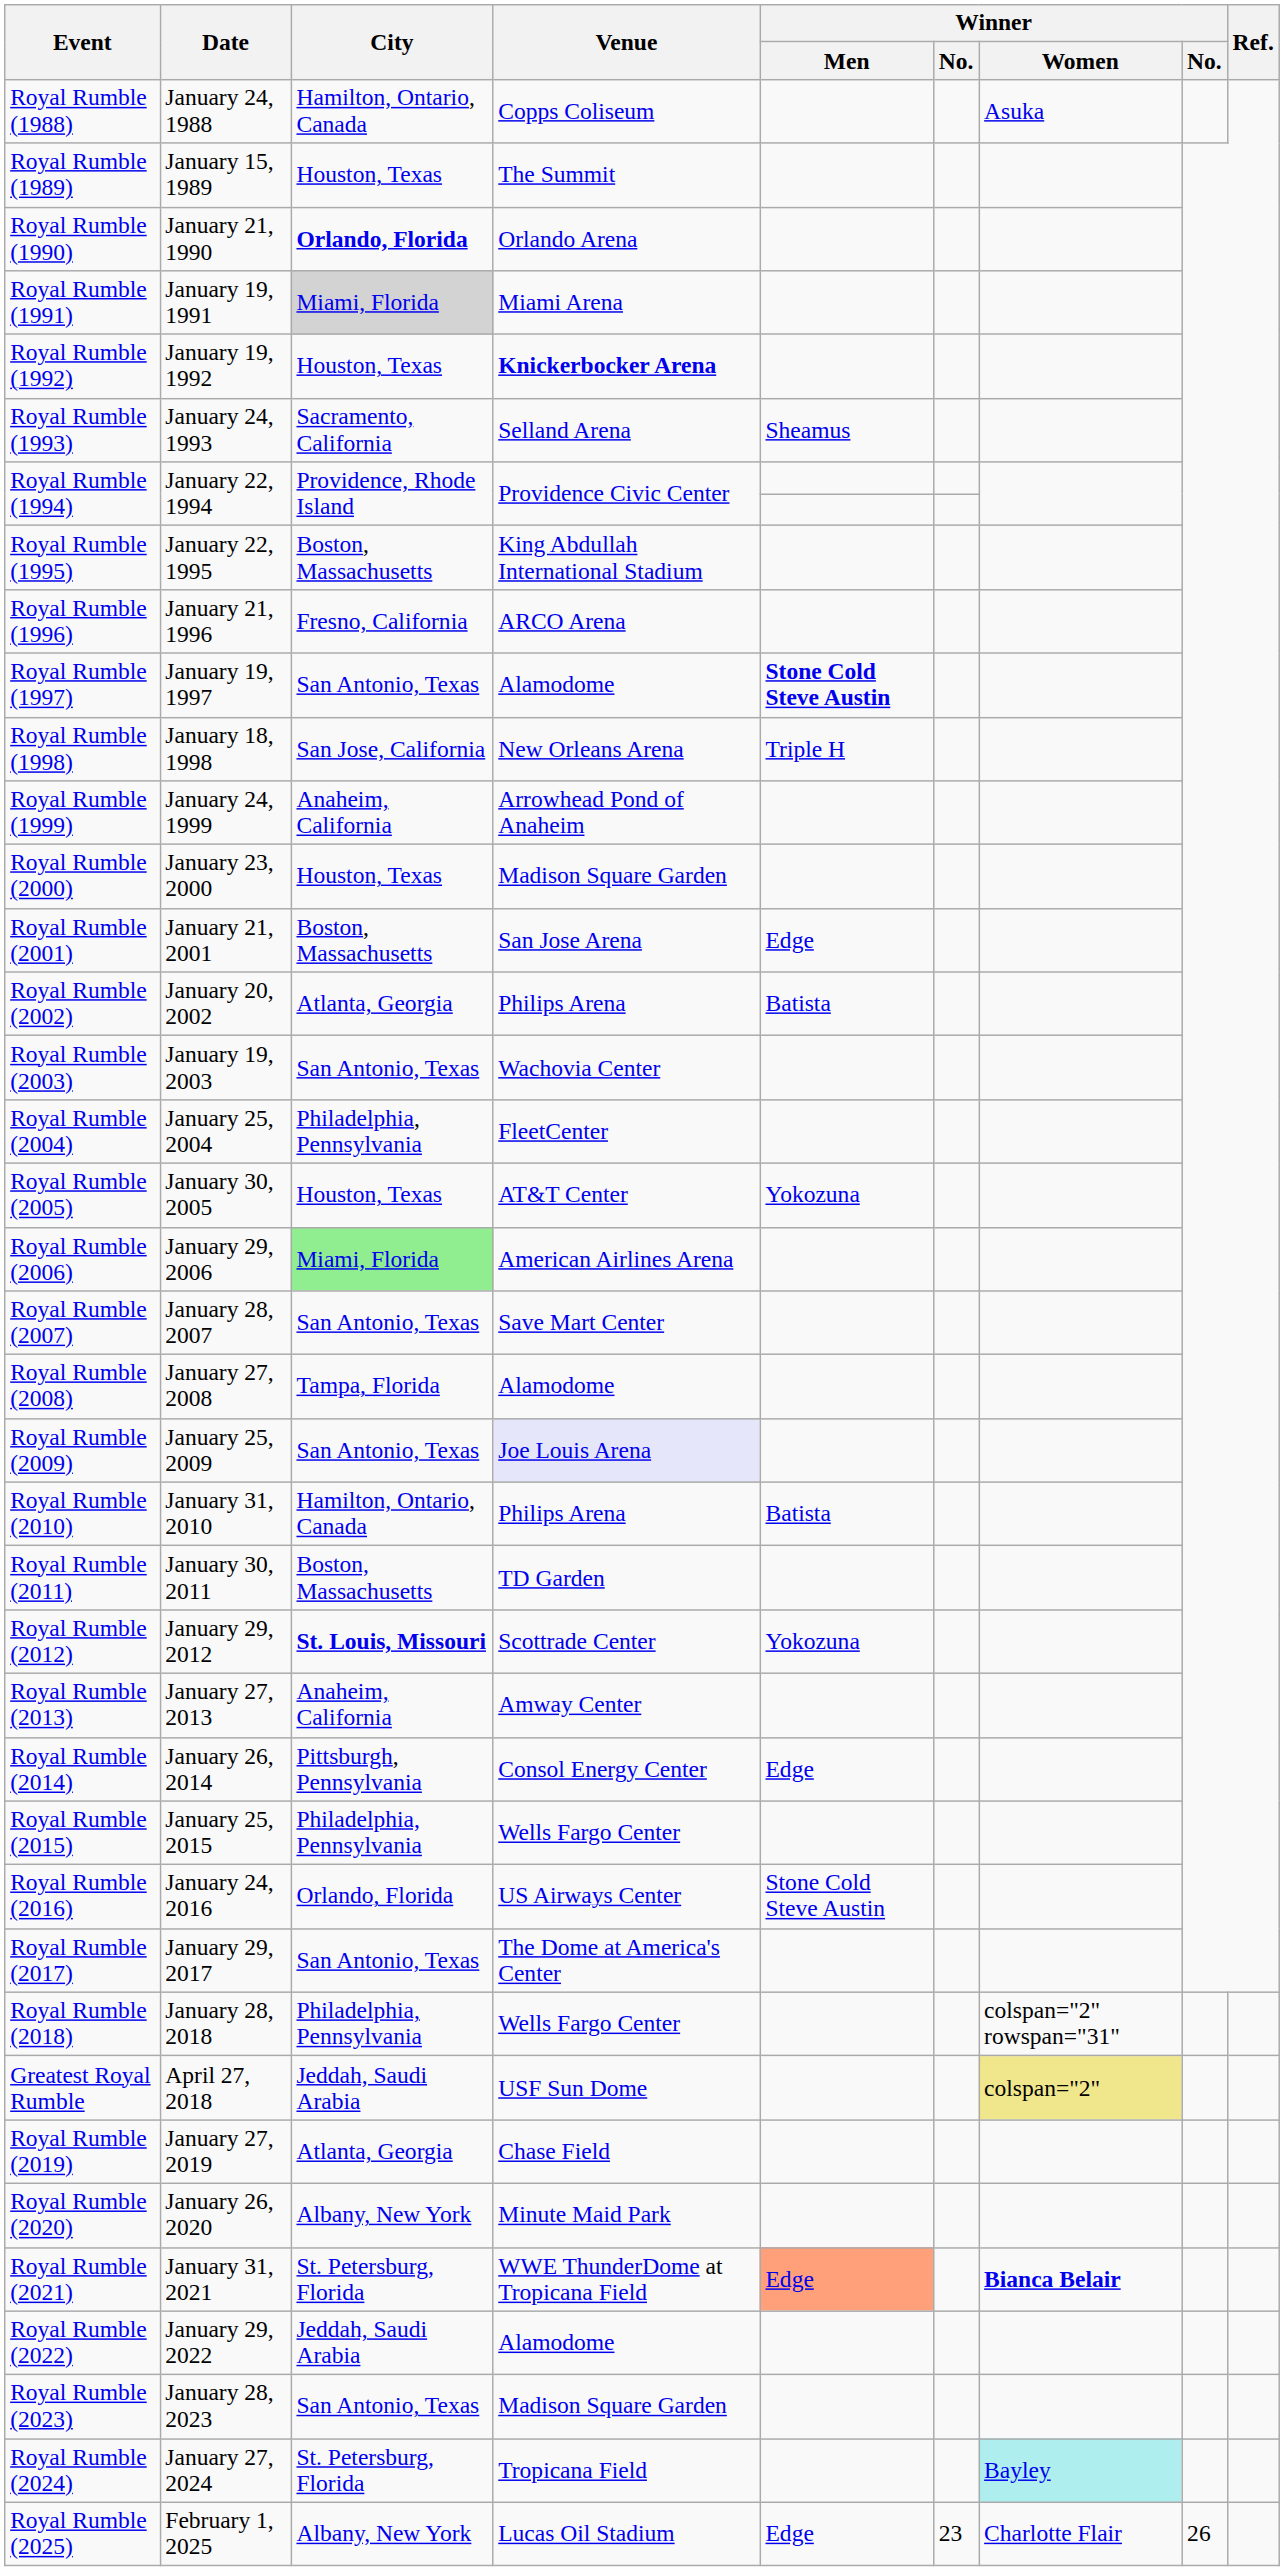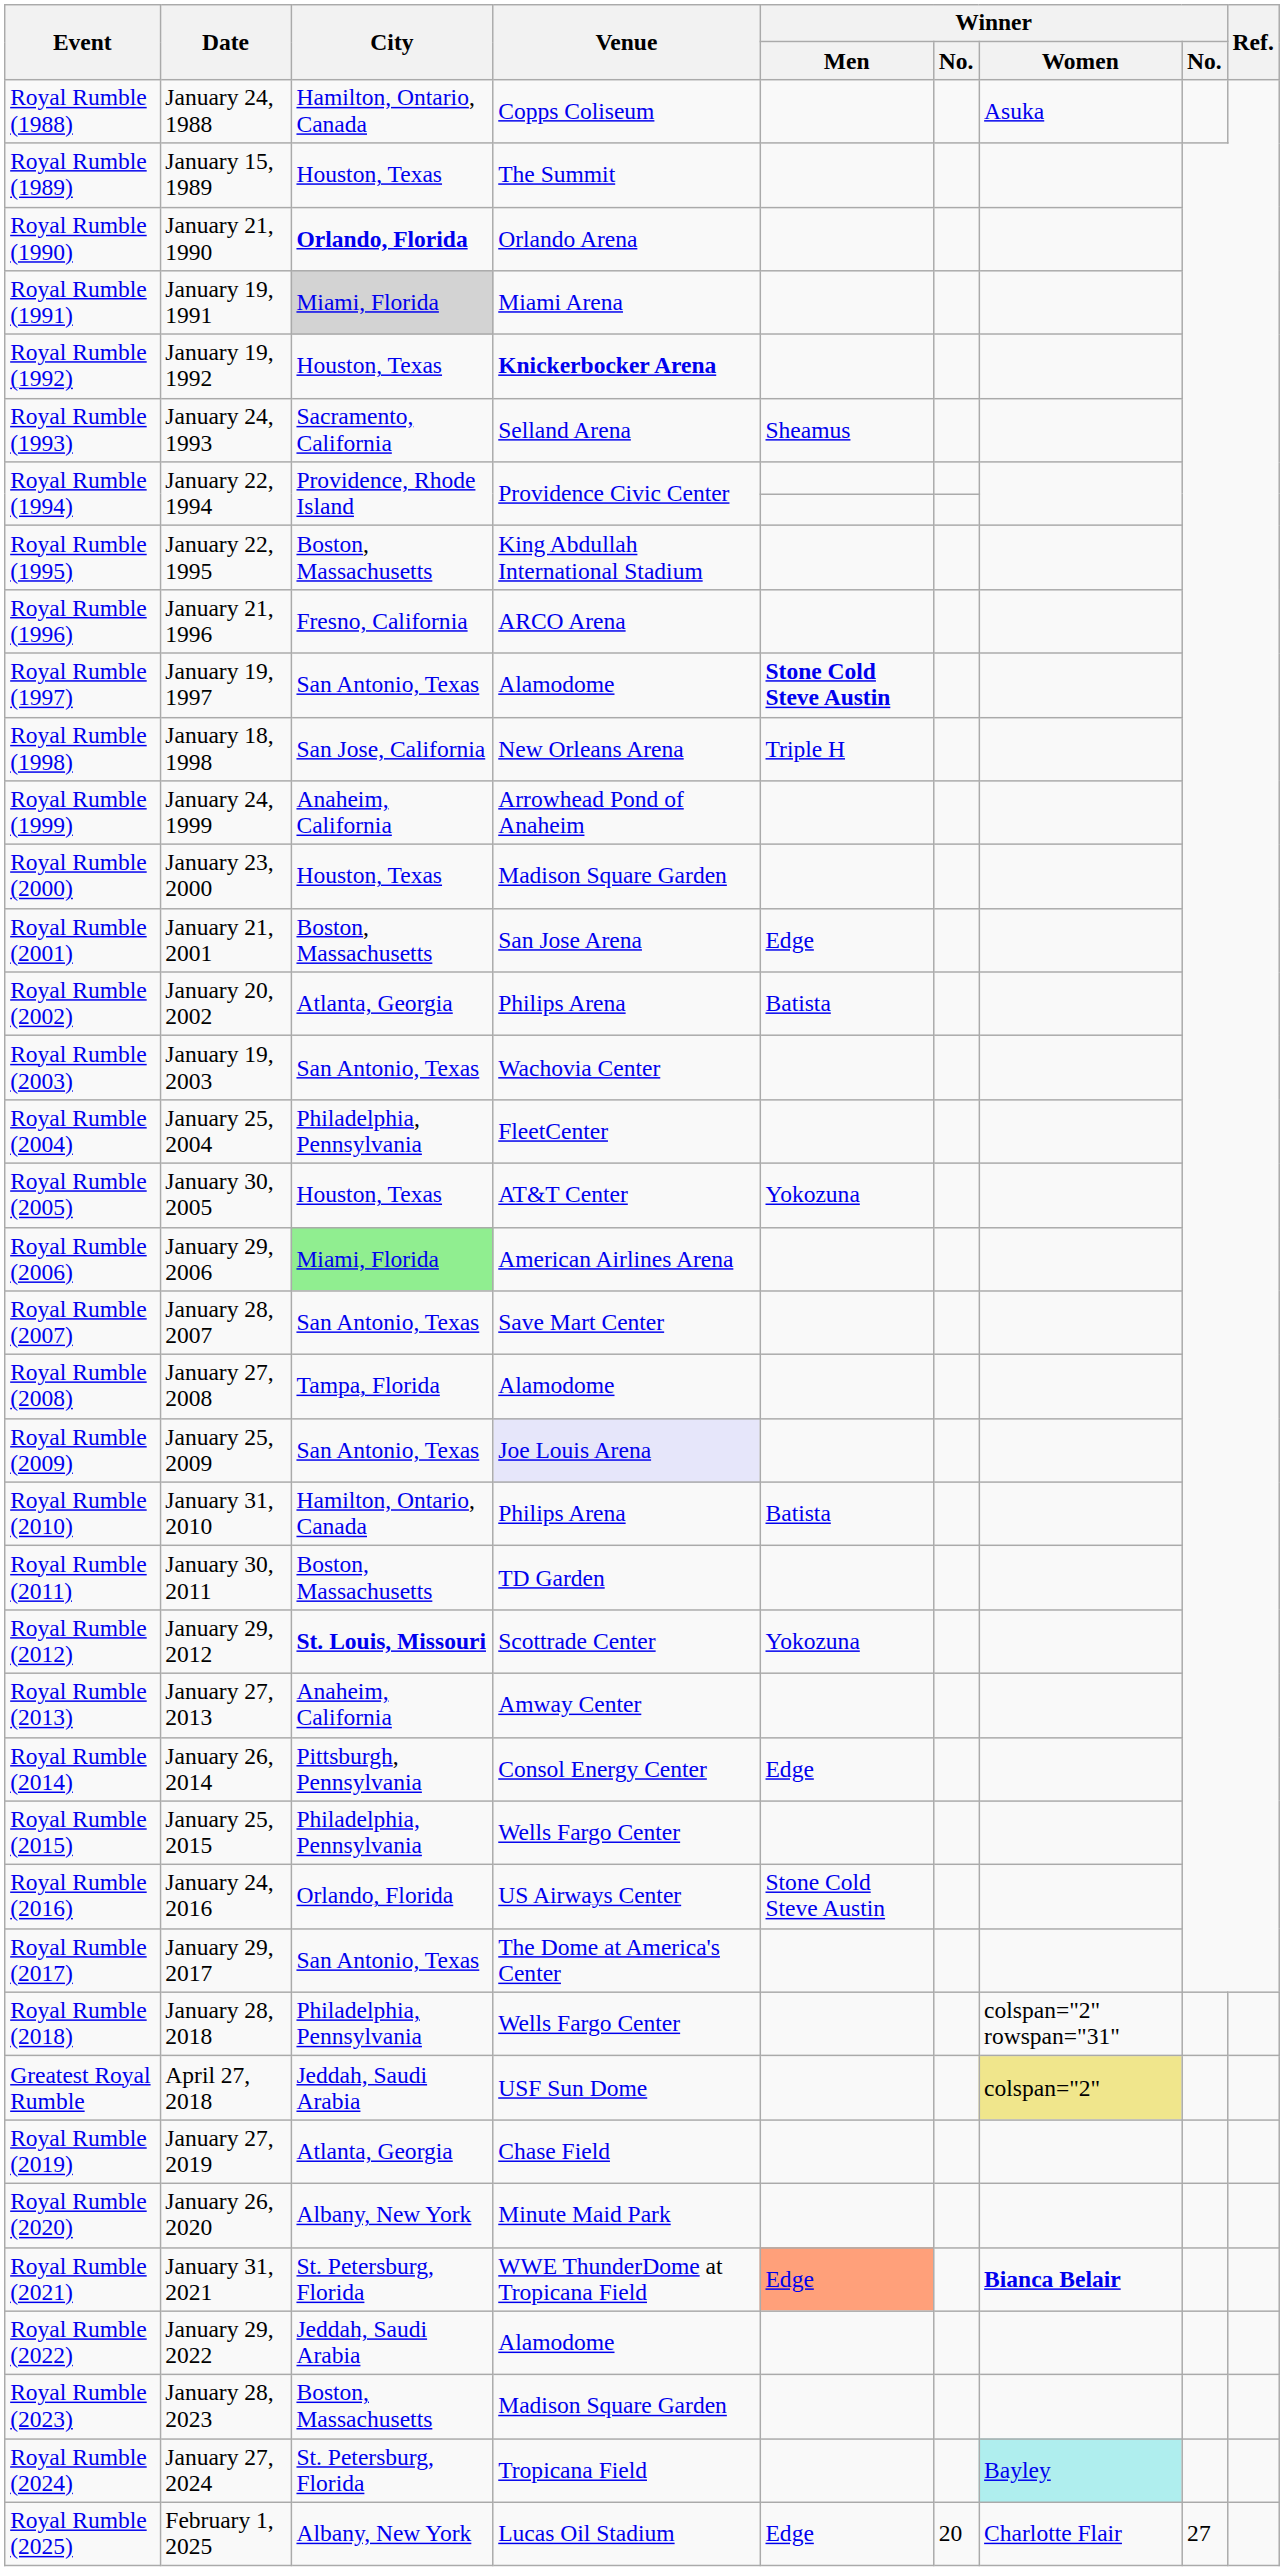(388, 2406) San Antonio, Texas -> (364, 2406) Boston, Massachusetts
(950, 2533) 23 -> (950, 2533) 20
(1199, 2533) 26 -> (1199, 2533) 27
